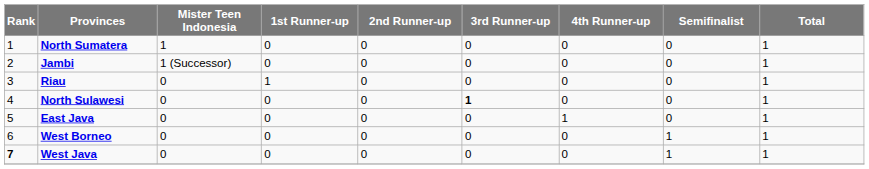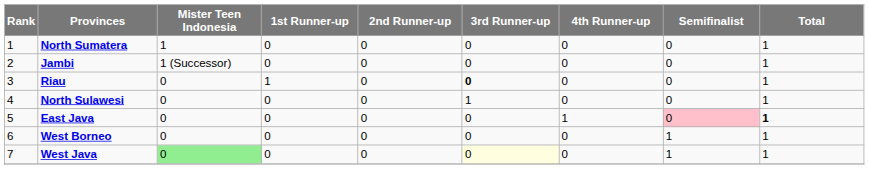(468, 81) normal -> (468, 81) bold
(468, 100) bold -> (468, 100) normal
(669, 118) no background -> (669, 118) pink background
(765, 118) normal -> (765, 118) bold
(10, 155) bold -> (10, 155) normal
(163, 155) no background -> (163, 155) lightgreen background
(468, 155) no background -> (468, 155) lightyellow background
